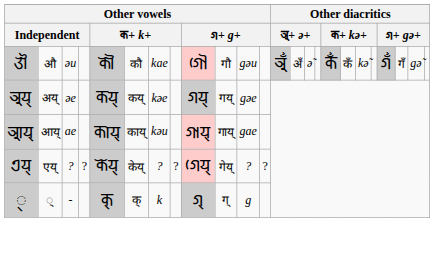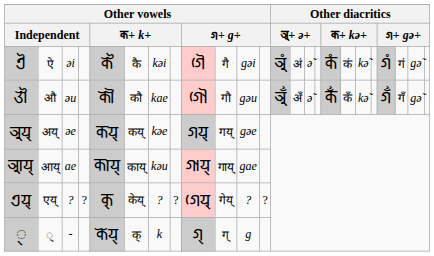+ row: (21, 63)
(107, 165) 𑐎𑐾𑐫𑑂 -> (107, 200) 𑐎𑑂
(107, 200) 𑐎𑑂 -> (107, 234) 𑐎𑐾𑐫𑑂
